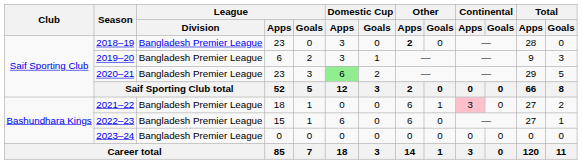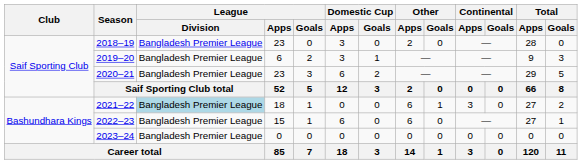(410, 43) bold -> (410, 43) normal
(342, 74) lightgreen background -> (342, 74) no background
(201, 105) no background -> (201, 105) lightblue background
(470, 105) pink background -> (470, 105) no background
